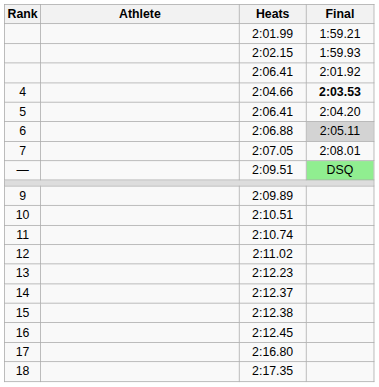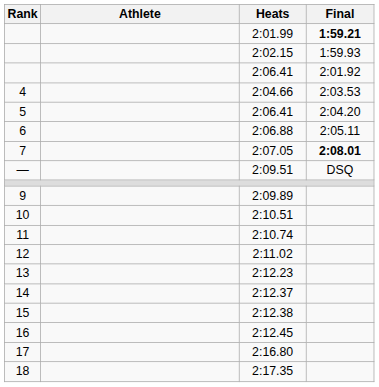(340, 33) normal -> (340, 33) bold
(340, 92) bold -> (340, 92) normal
(340, 131) lightgrey background -> (340, 131) no background
(340, 151) normal -> (340, 151) bold
(340, 170) lightgreen background -> (340, 170) no background
